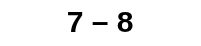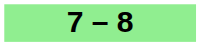(100, 22) no background -> (100, 22) lightgreen background
